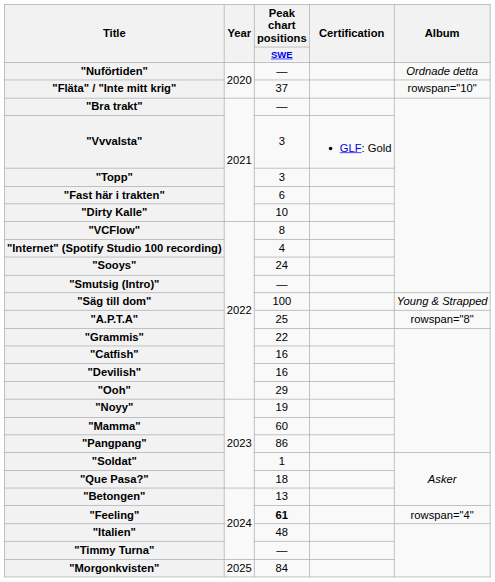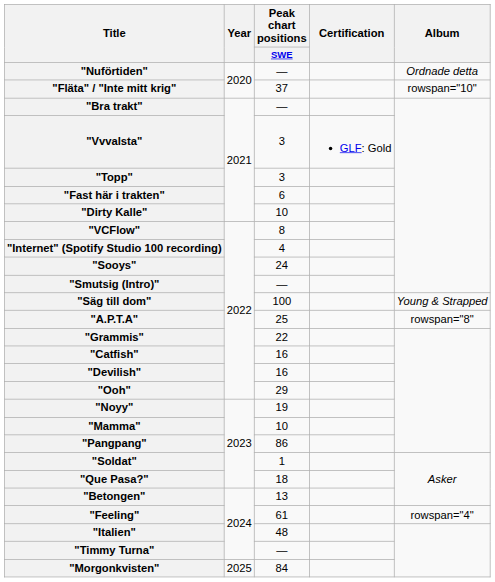(282, 426) 60 -> (282, 426) 10
(282, 514) bold -> (282, 514) normal
